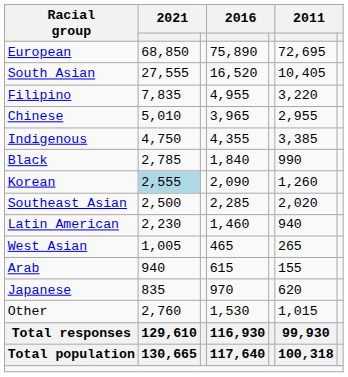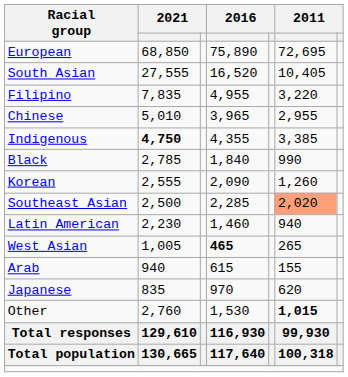(161, 139) normal -> (161, 139) bold
(161, 182) lightblue background -> (161, 182) no background
(298, 204) no background -> (298, 204) lightsalmon background
(222, 247) normal -> (222, 247) bold
(298, 312) normal -> (298, 312) bold
